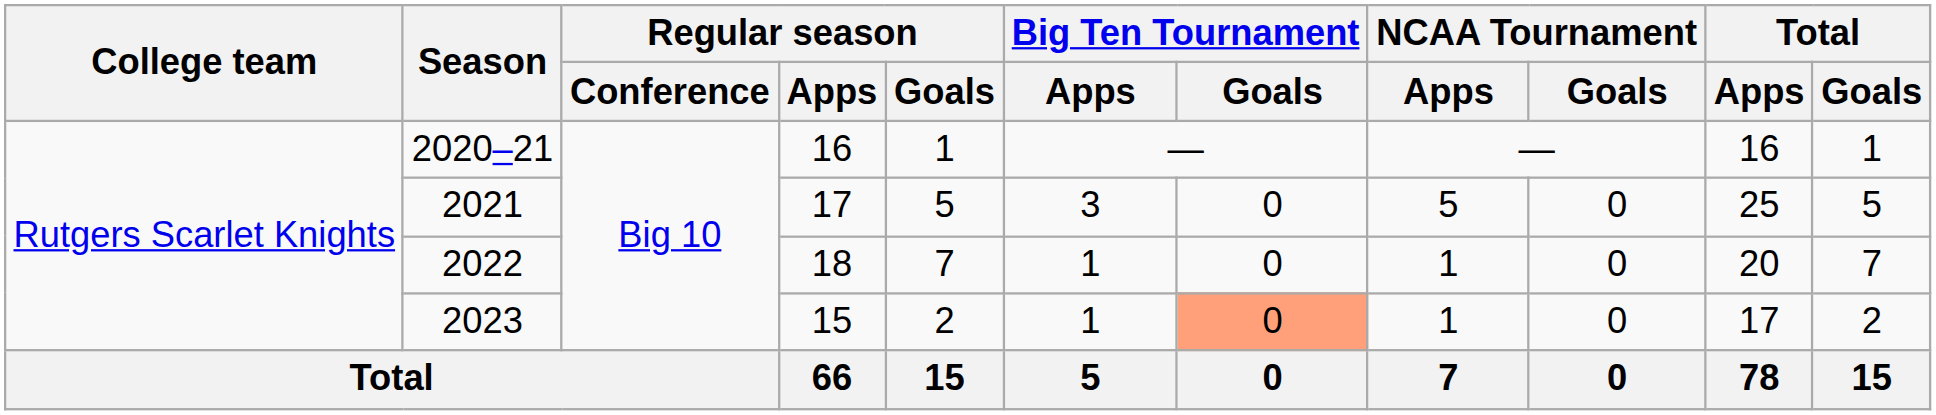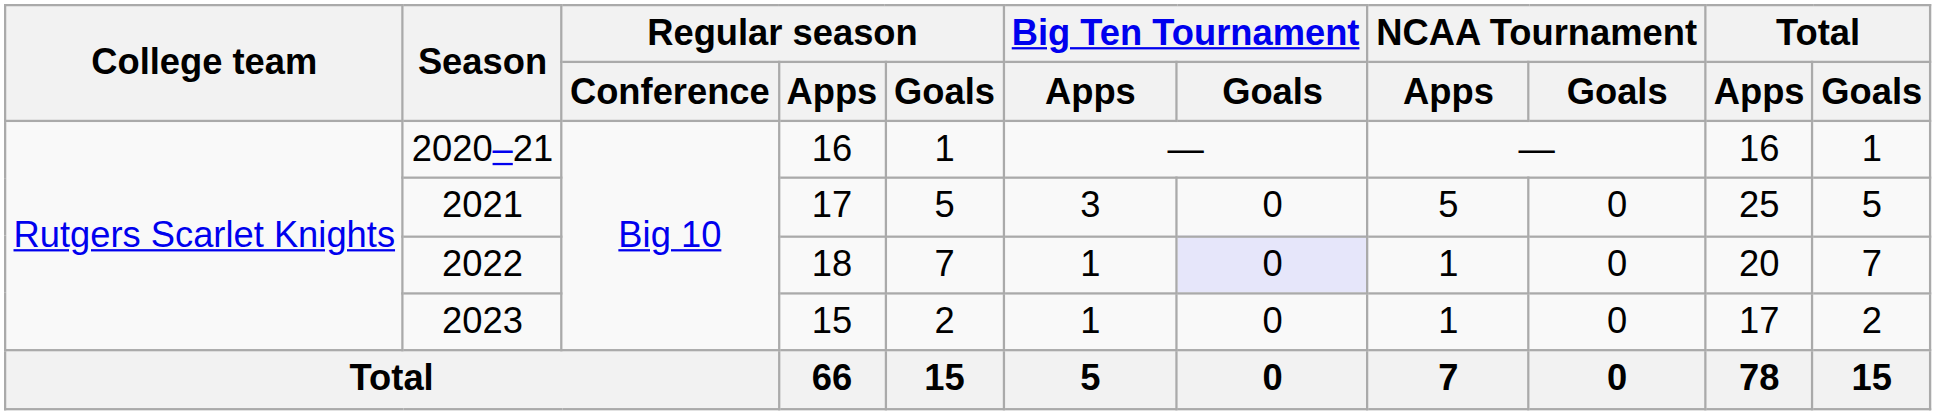(1273, 263) no background -> (1273, 263) lavender background
(1273, 321) lightsalmon background -> (1273, 321) no background
